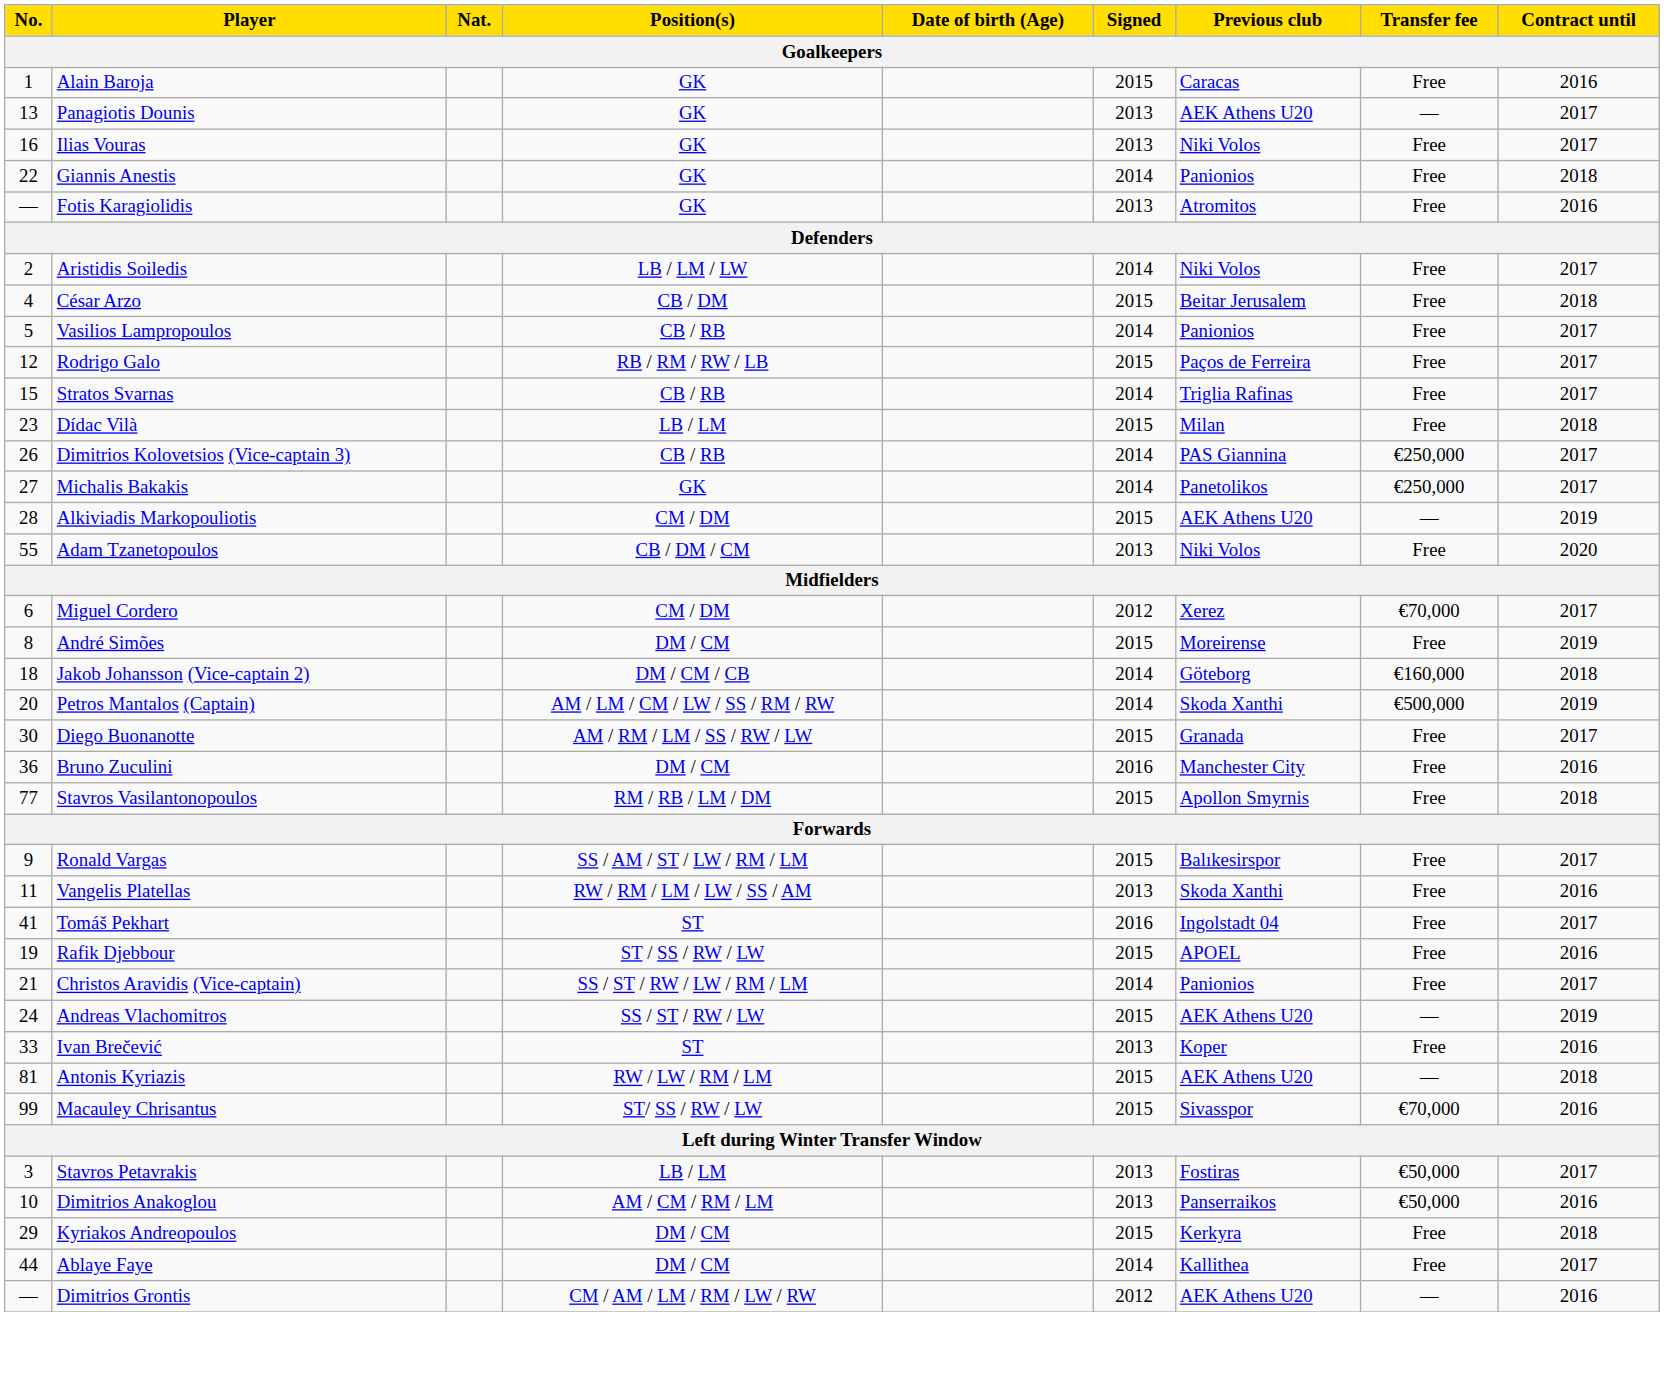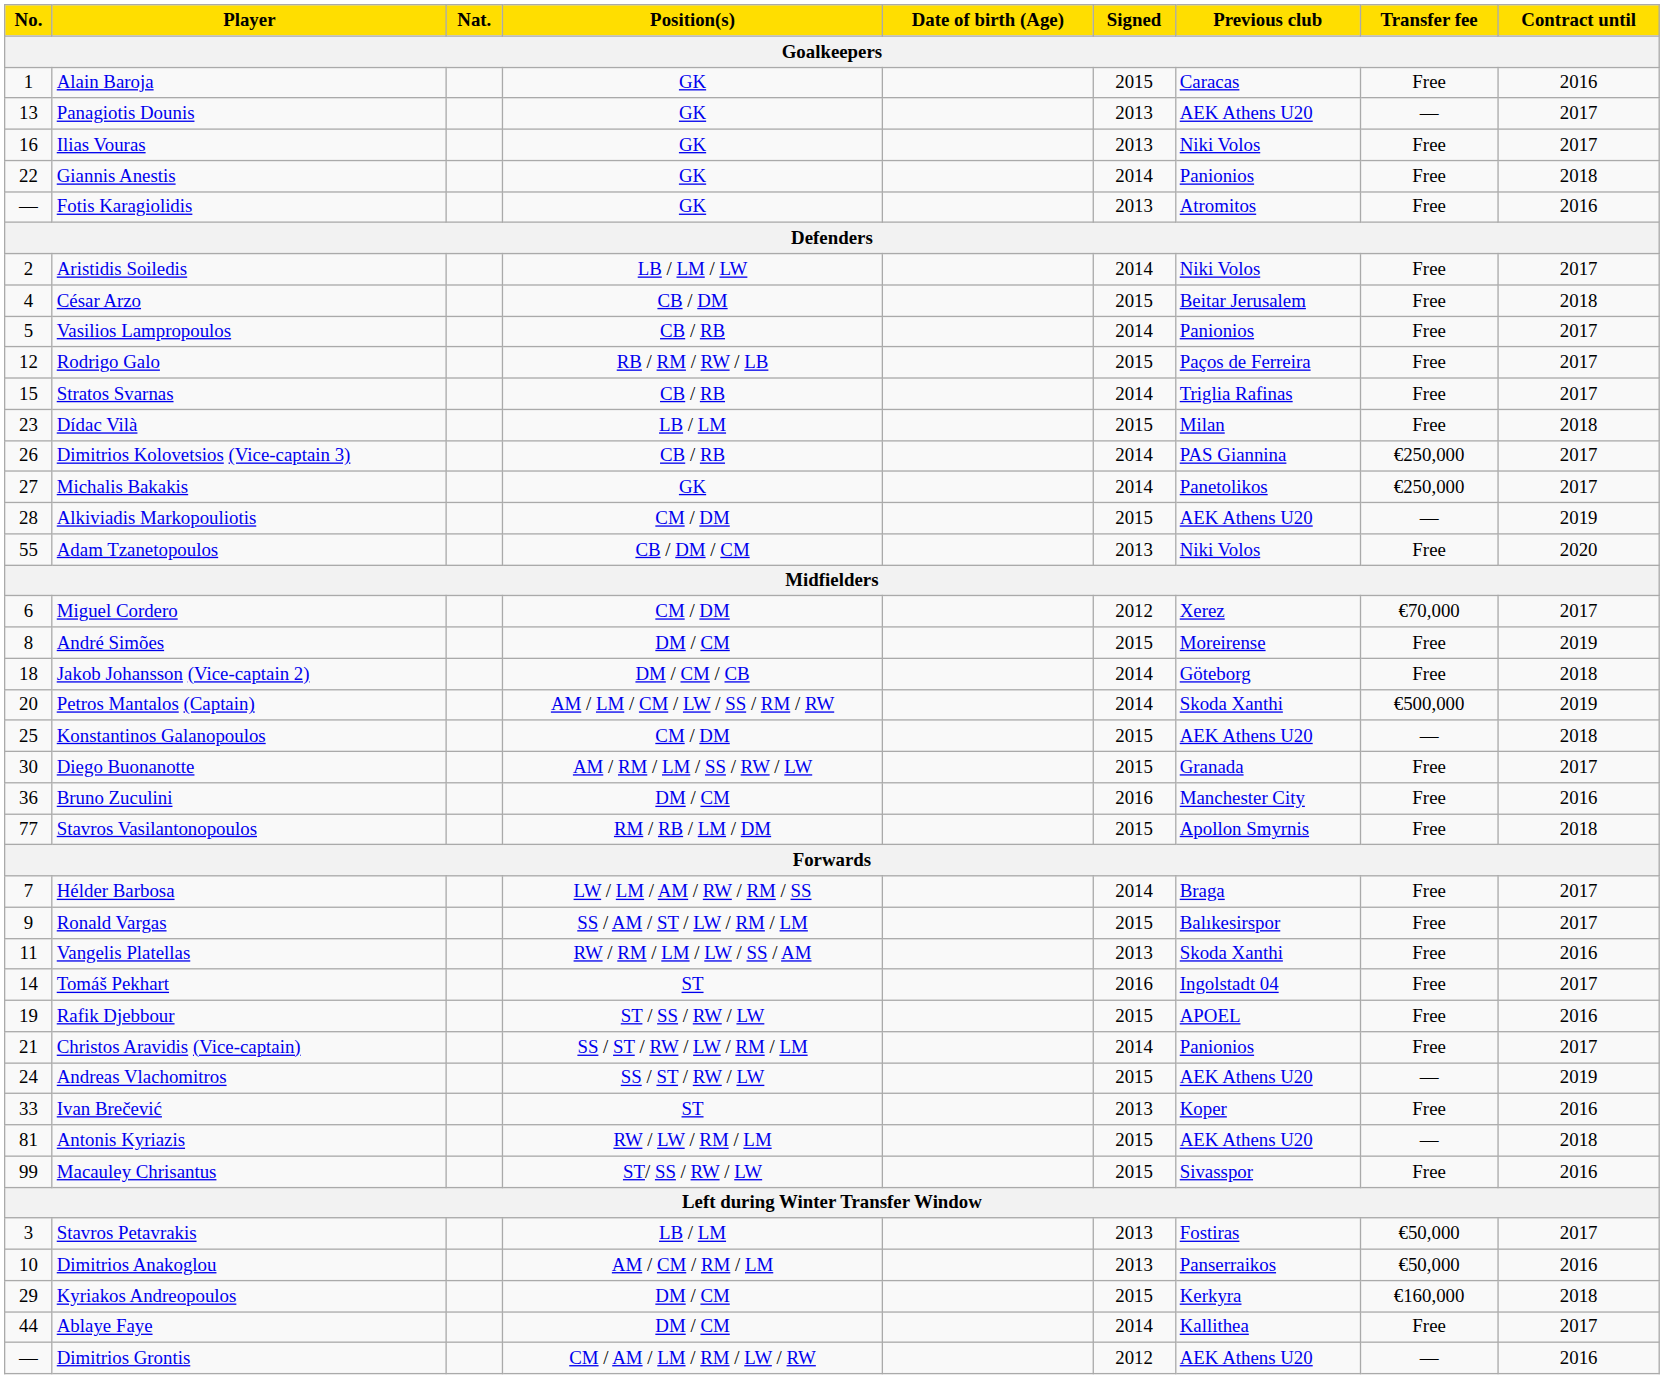(1429, 673) €160,000 -> (1429, 673) Free
+ row: (161, 736)
+ row: (116, 891)
(28, 922) 41 -> (28, 984) 14
(1429, 1109) €70,000 -> (1429, 1171) Free
(1429, 1233) Free -> (1429, 1296) €160,000
